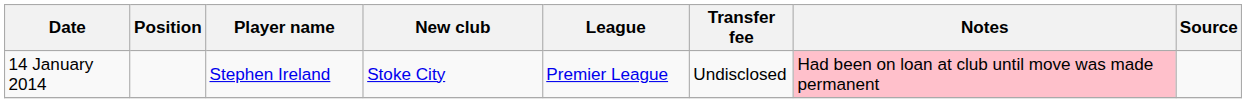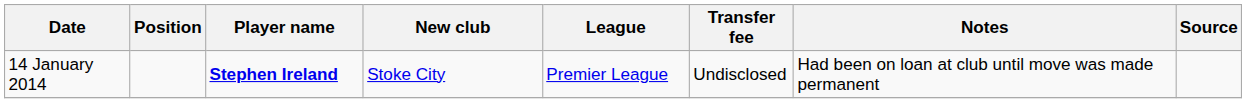(270, 74) normal -> (274, 74) bold
(975, 74) pink background -> (975, 74) no background
